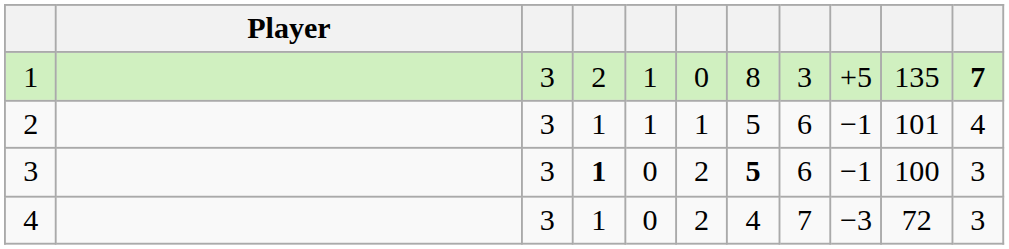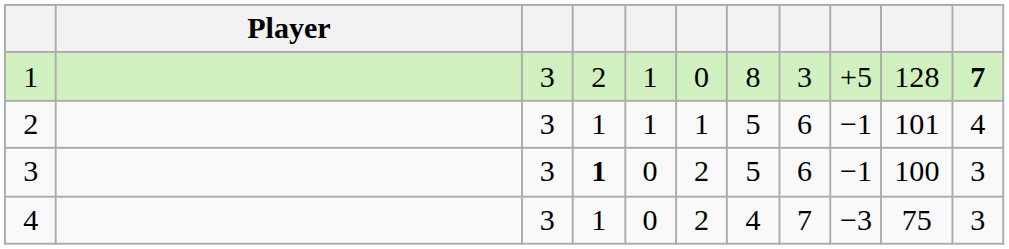(917, 76) 135 -> (917, 76) 128
(753, 171) bold -> (753, 171) normal
(917, 219) 72 -> (917, 219) 75
